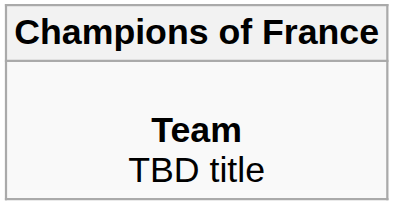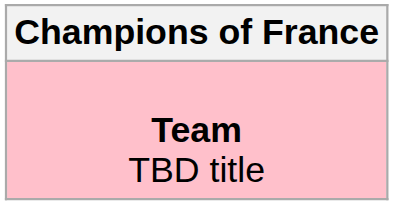(197, 149) no background -> (197, 149) pink background
